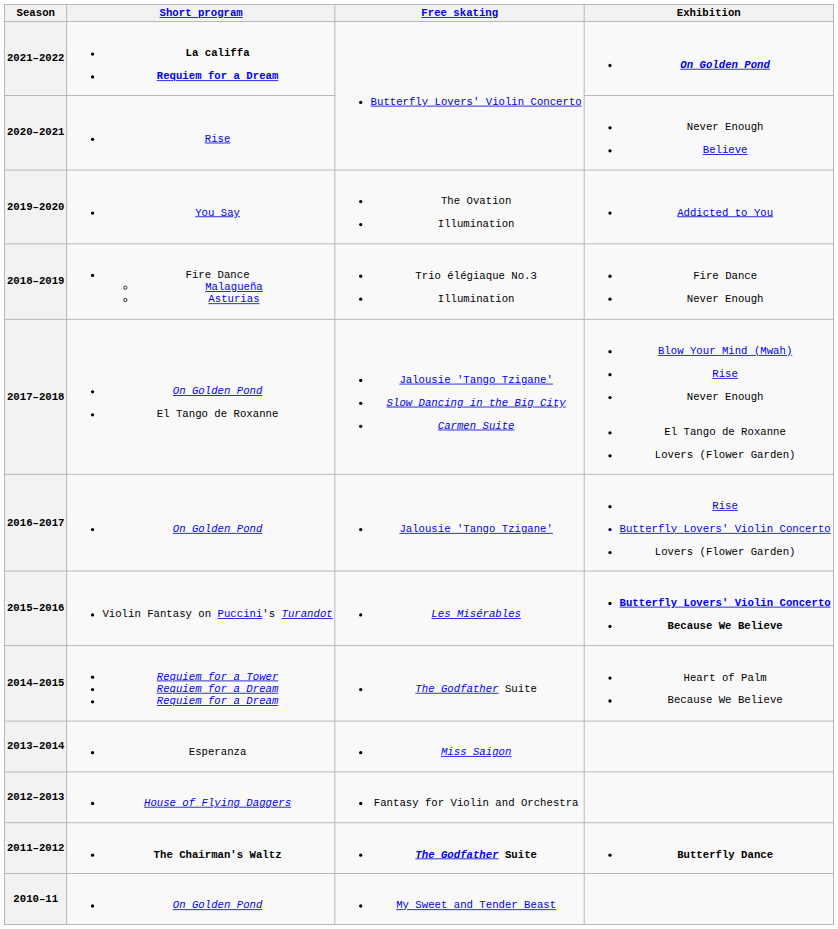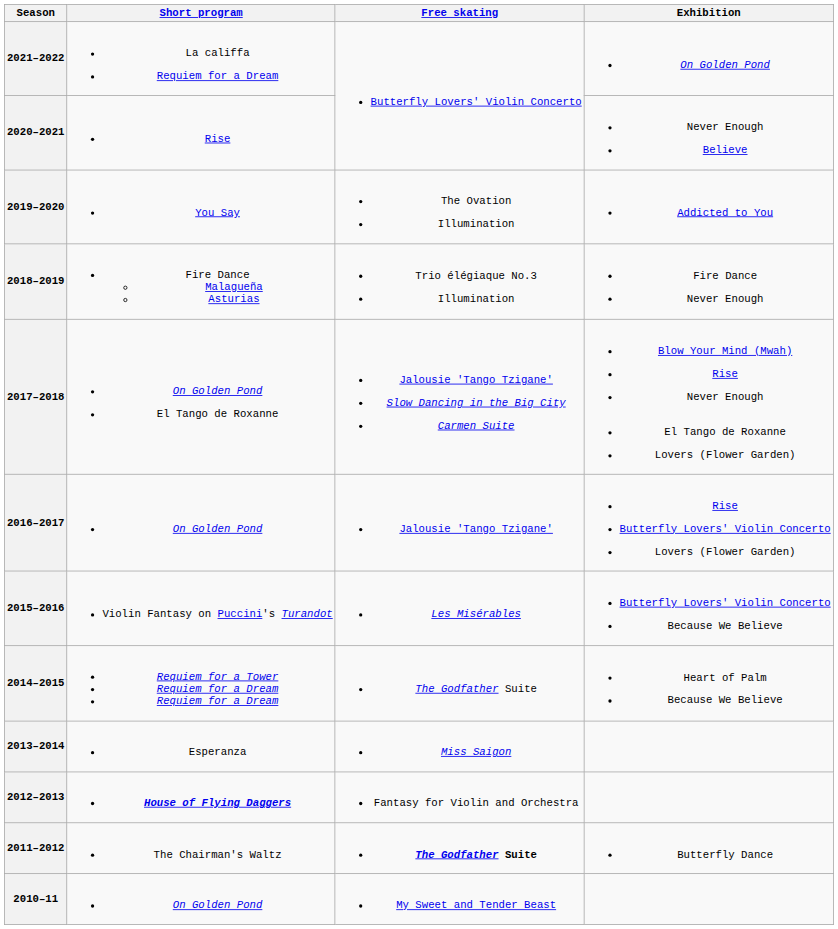(201, 65) bold -> (201, 65) normal
(709, 65) bold -> (709, 65) normal
(709, 614) bold -> (709, 614) normal
(201, 803) normal -> (201, 803) bold
(201, 854) bold -> (201, 854) normal
(709, 854) bold -> (709, 854) normal
